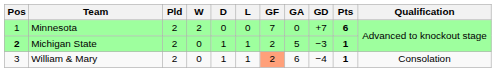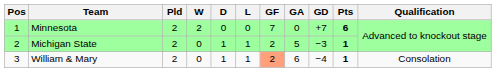(17, 43) bold -> (17, 43) normal
